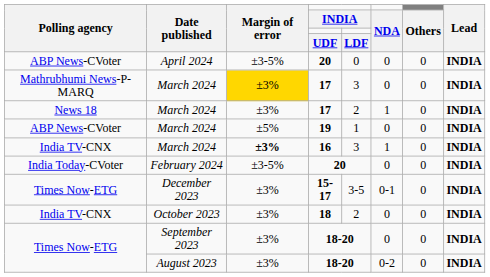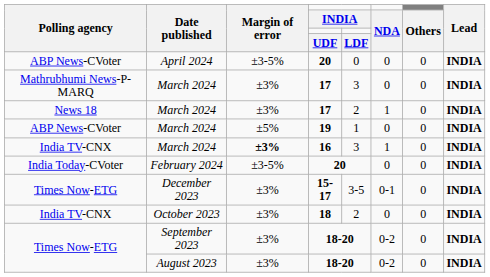(267, 85) gold background -> (267, 85) no background
(387, 238) 0 -> (387, 238) 0-2
